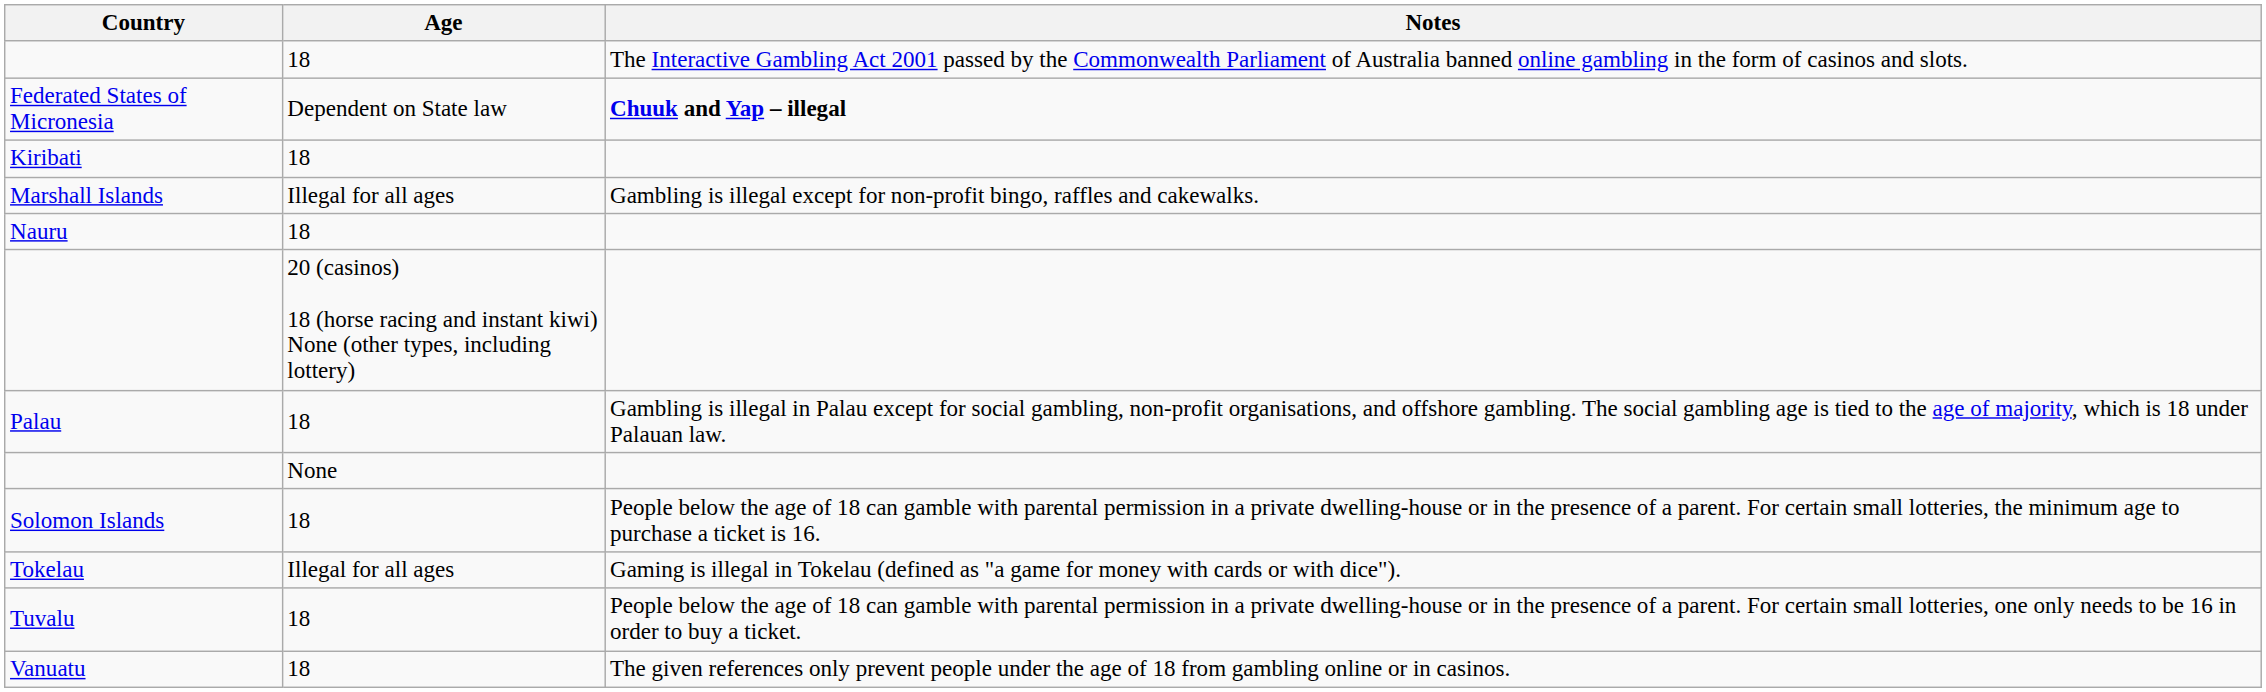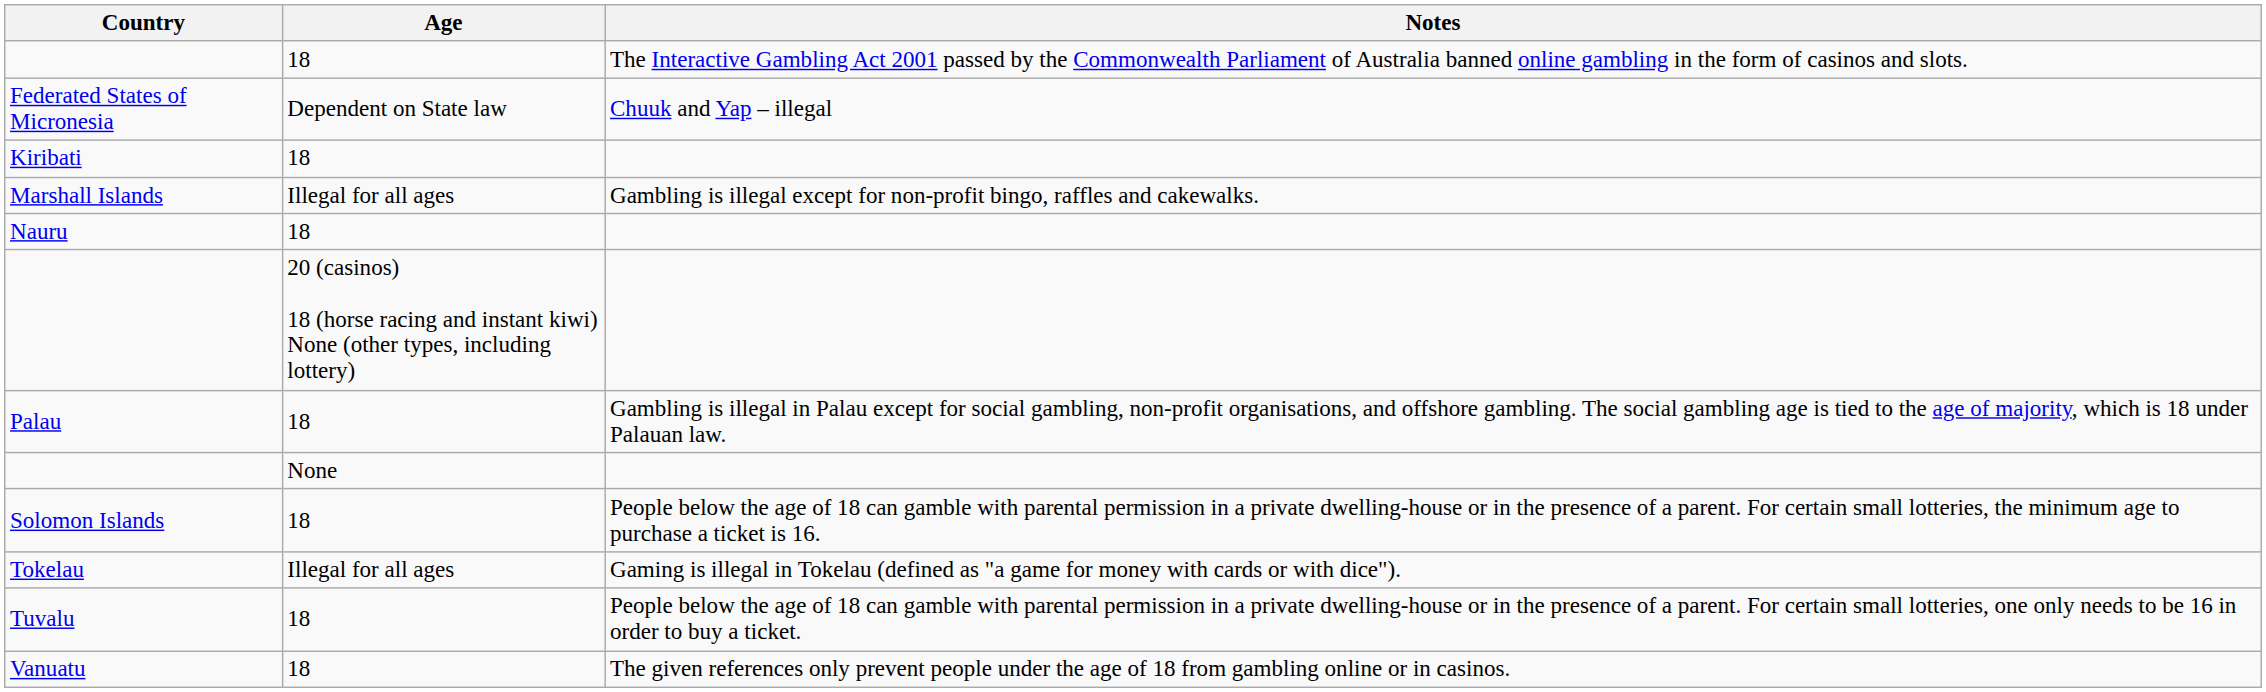(728, 108) bold -> (721, 108) normal
